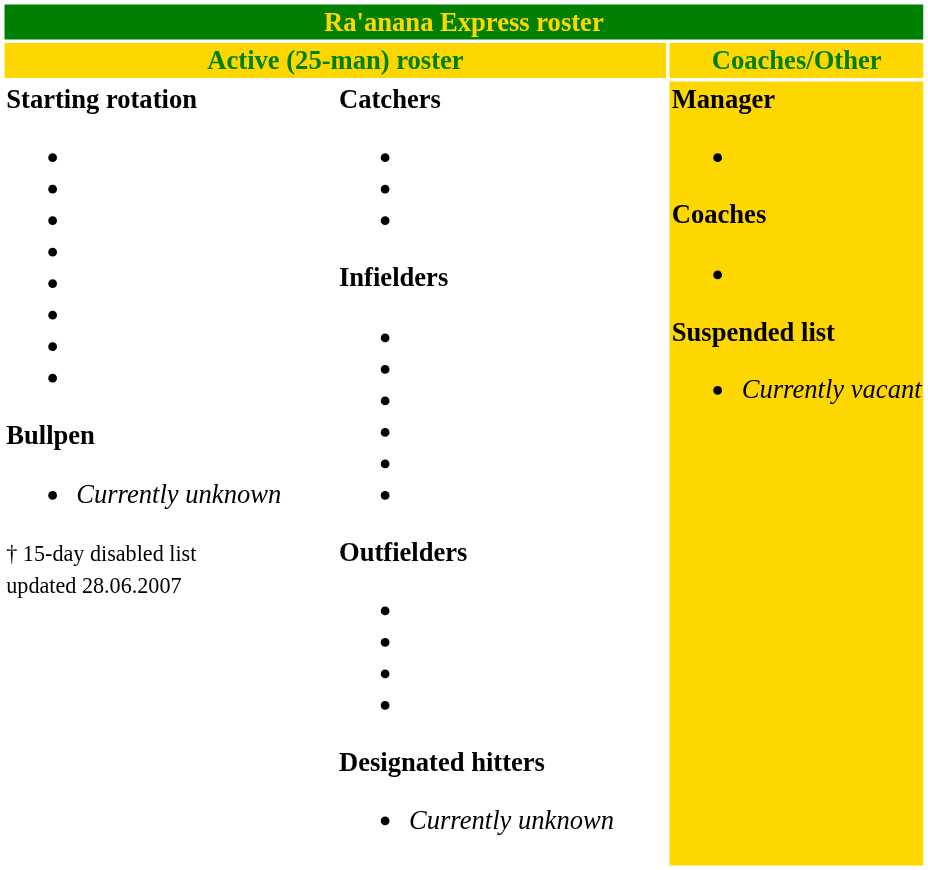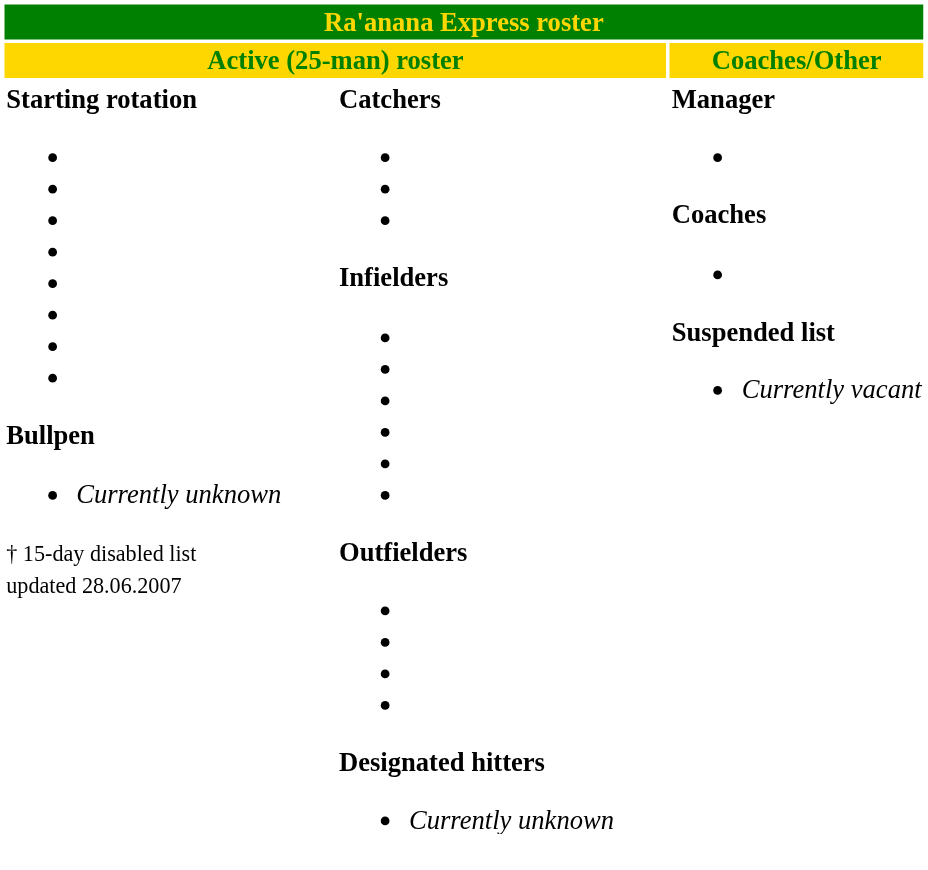(797, 244) gold background -> (797, 244) no background
